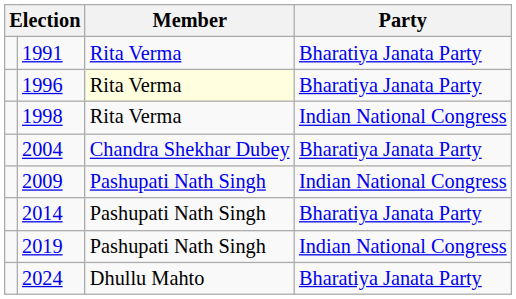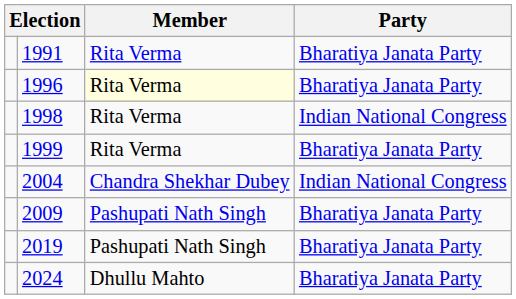+ row: (42, 149)
(390, 149) Bharatiya Janata Party -> (403, 181) Indian National Congress
(403, 181) Indian National Congress -> (390, 213) Bharatiya Janata Party
- row: (42, 213)
(403, 246) Indian National Congress -> (390, 246) Bharatiya Janata Party
